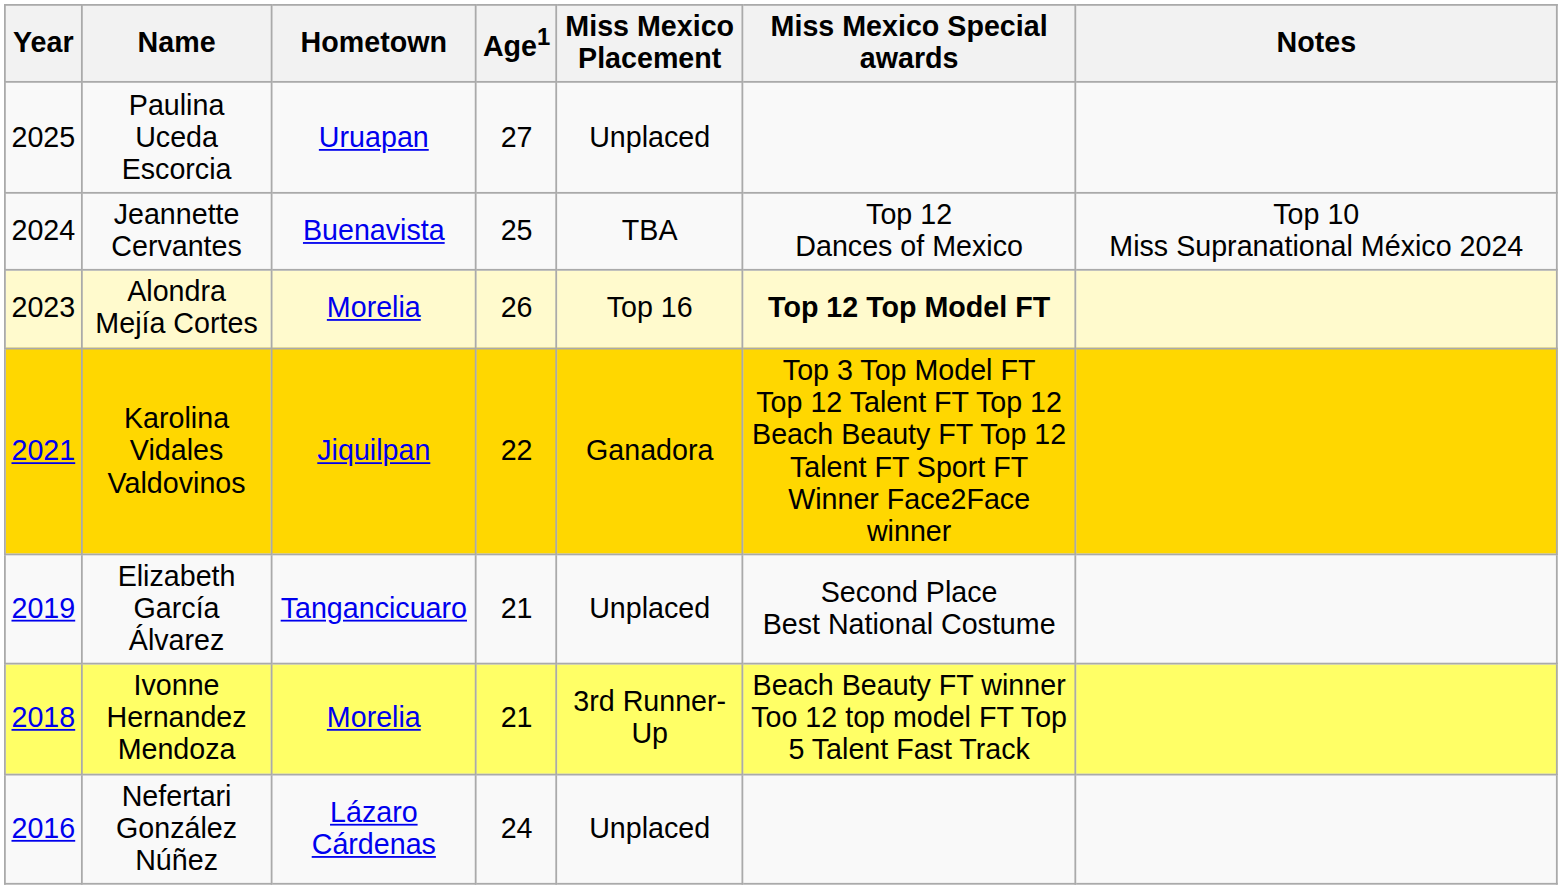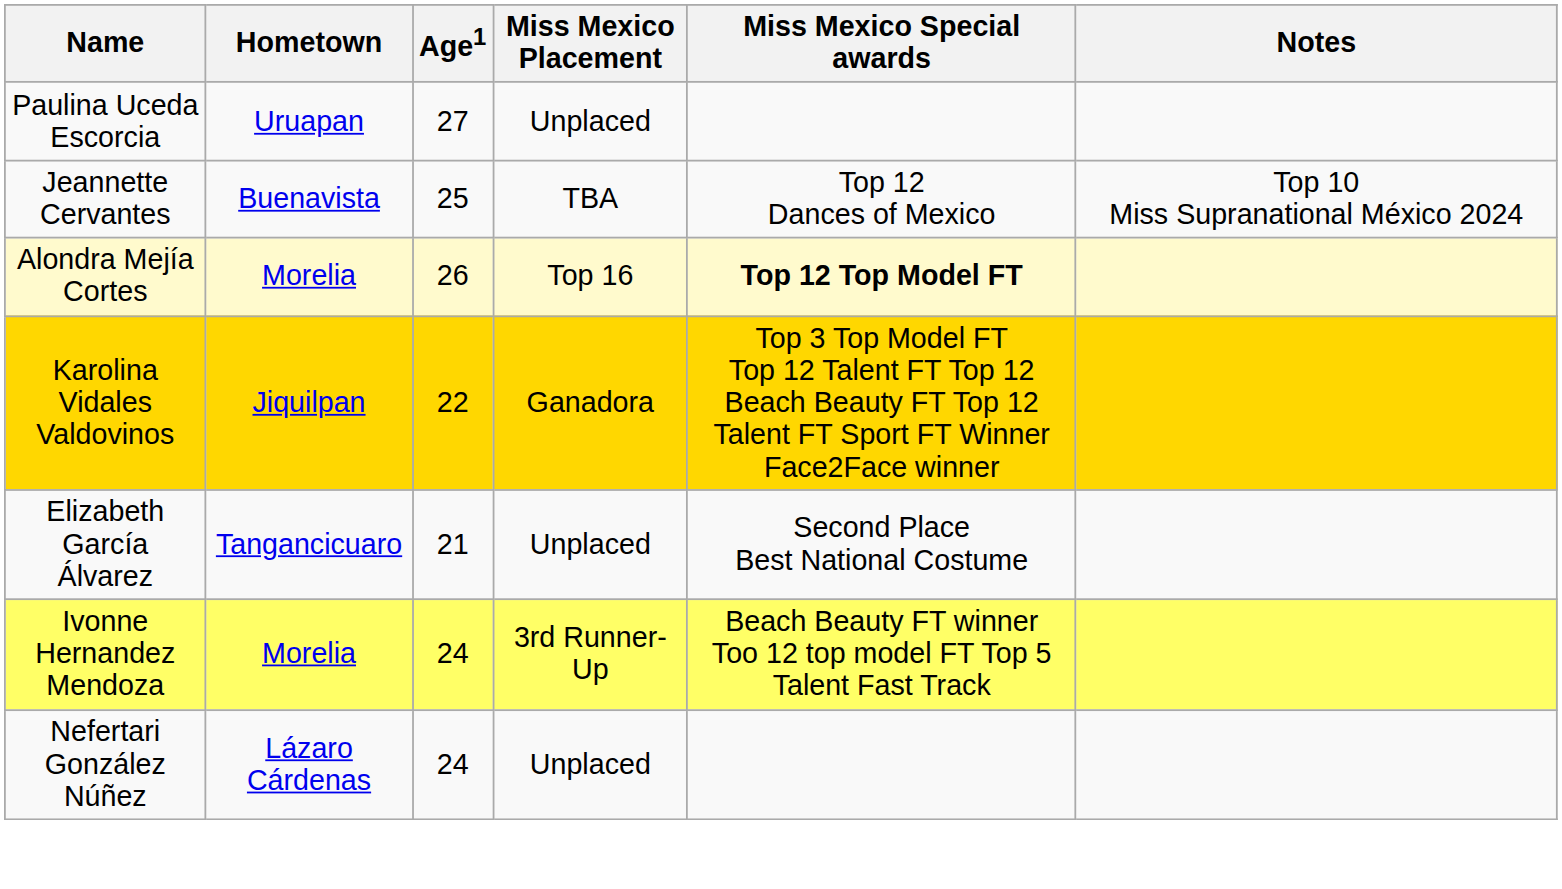- column: (43, 43)
(517, 718) 21 -> (453, 654) 24
